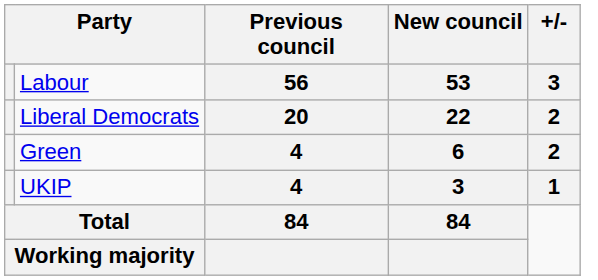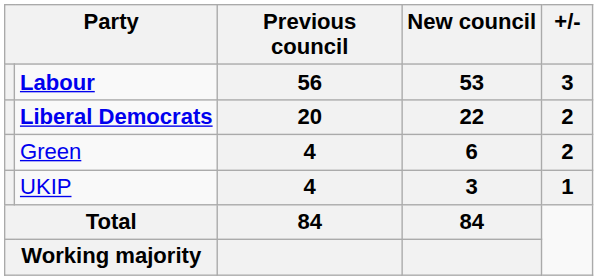(54, 81) normal -> (57, 81) bold
(110, 116) normal -> (116, 116) bold
